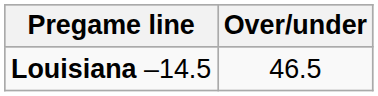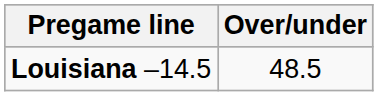(295, 68) 46.5 -> (295, 68) 48.5
